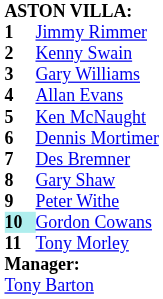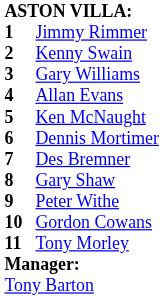(13, 222) paleturquoise background -> (13, 222) no background
